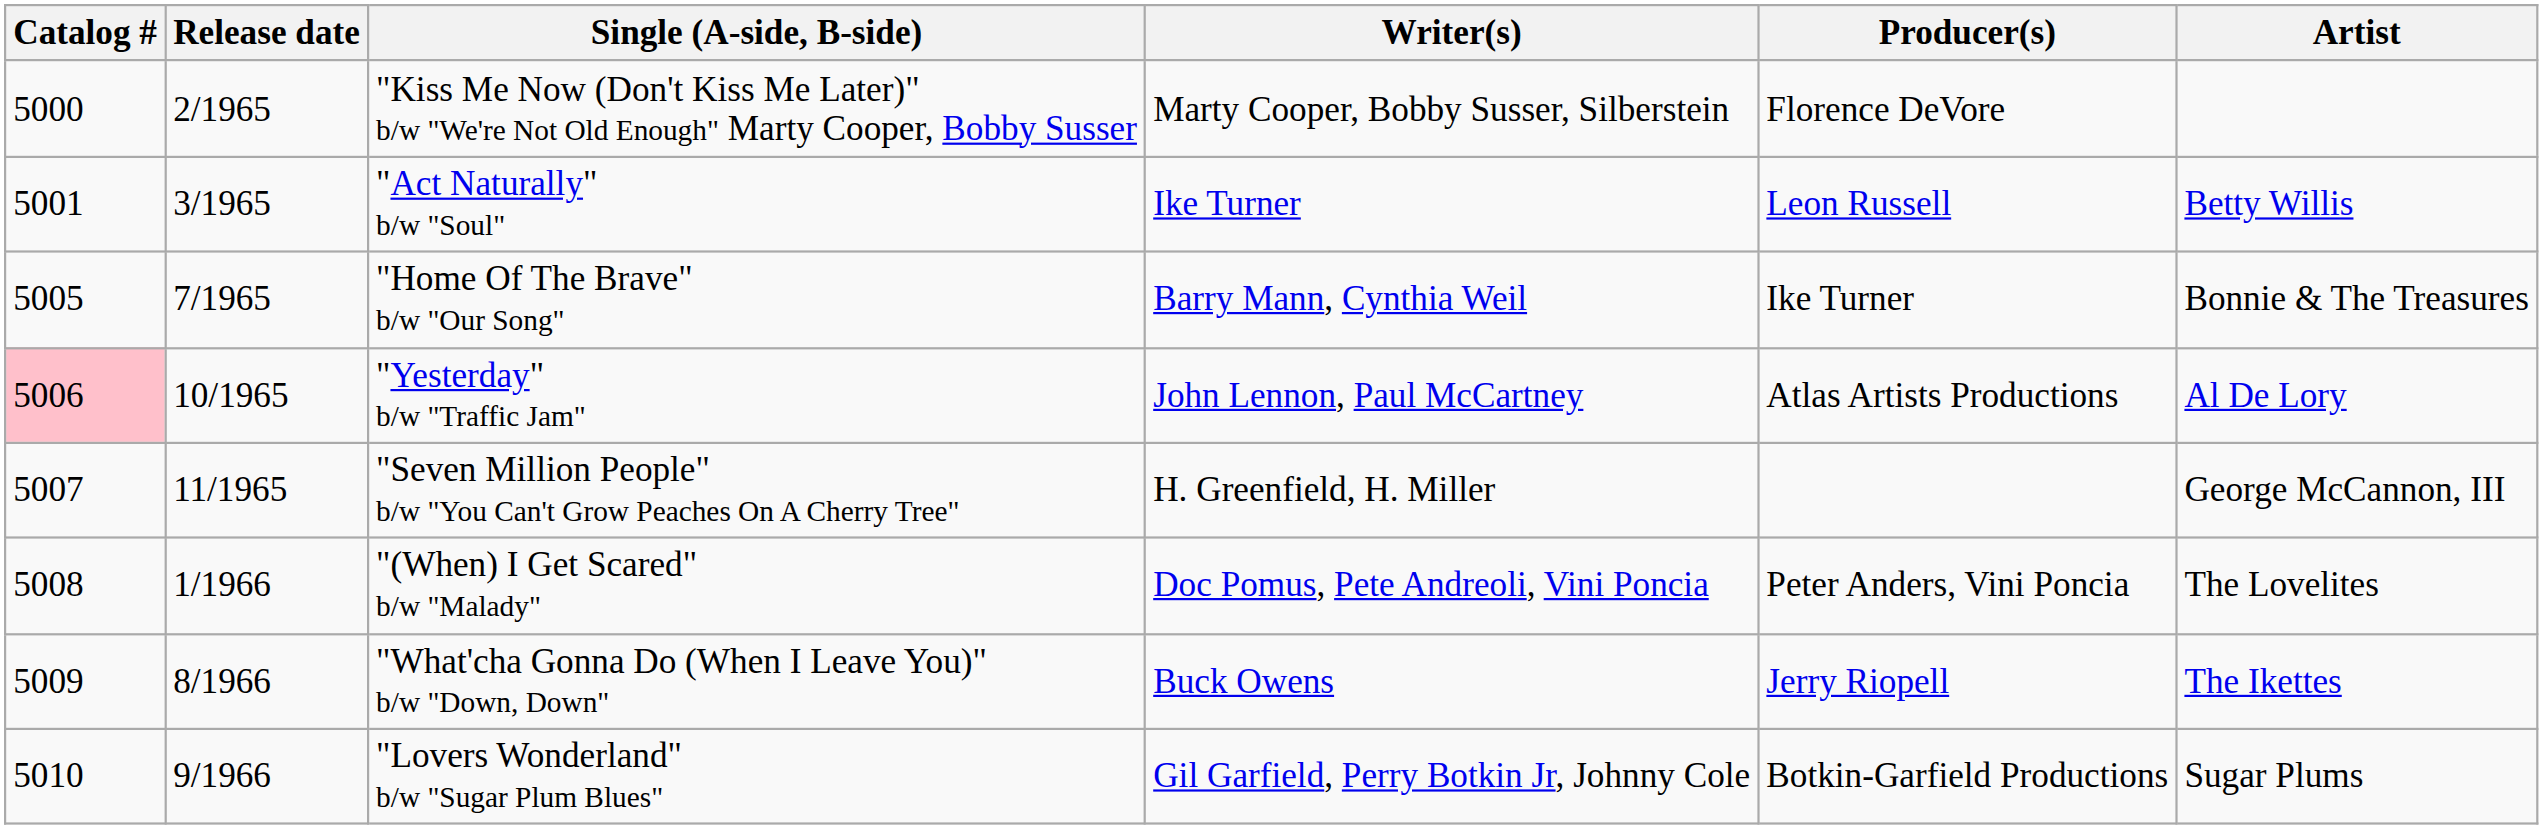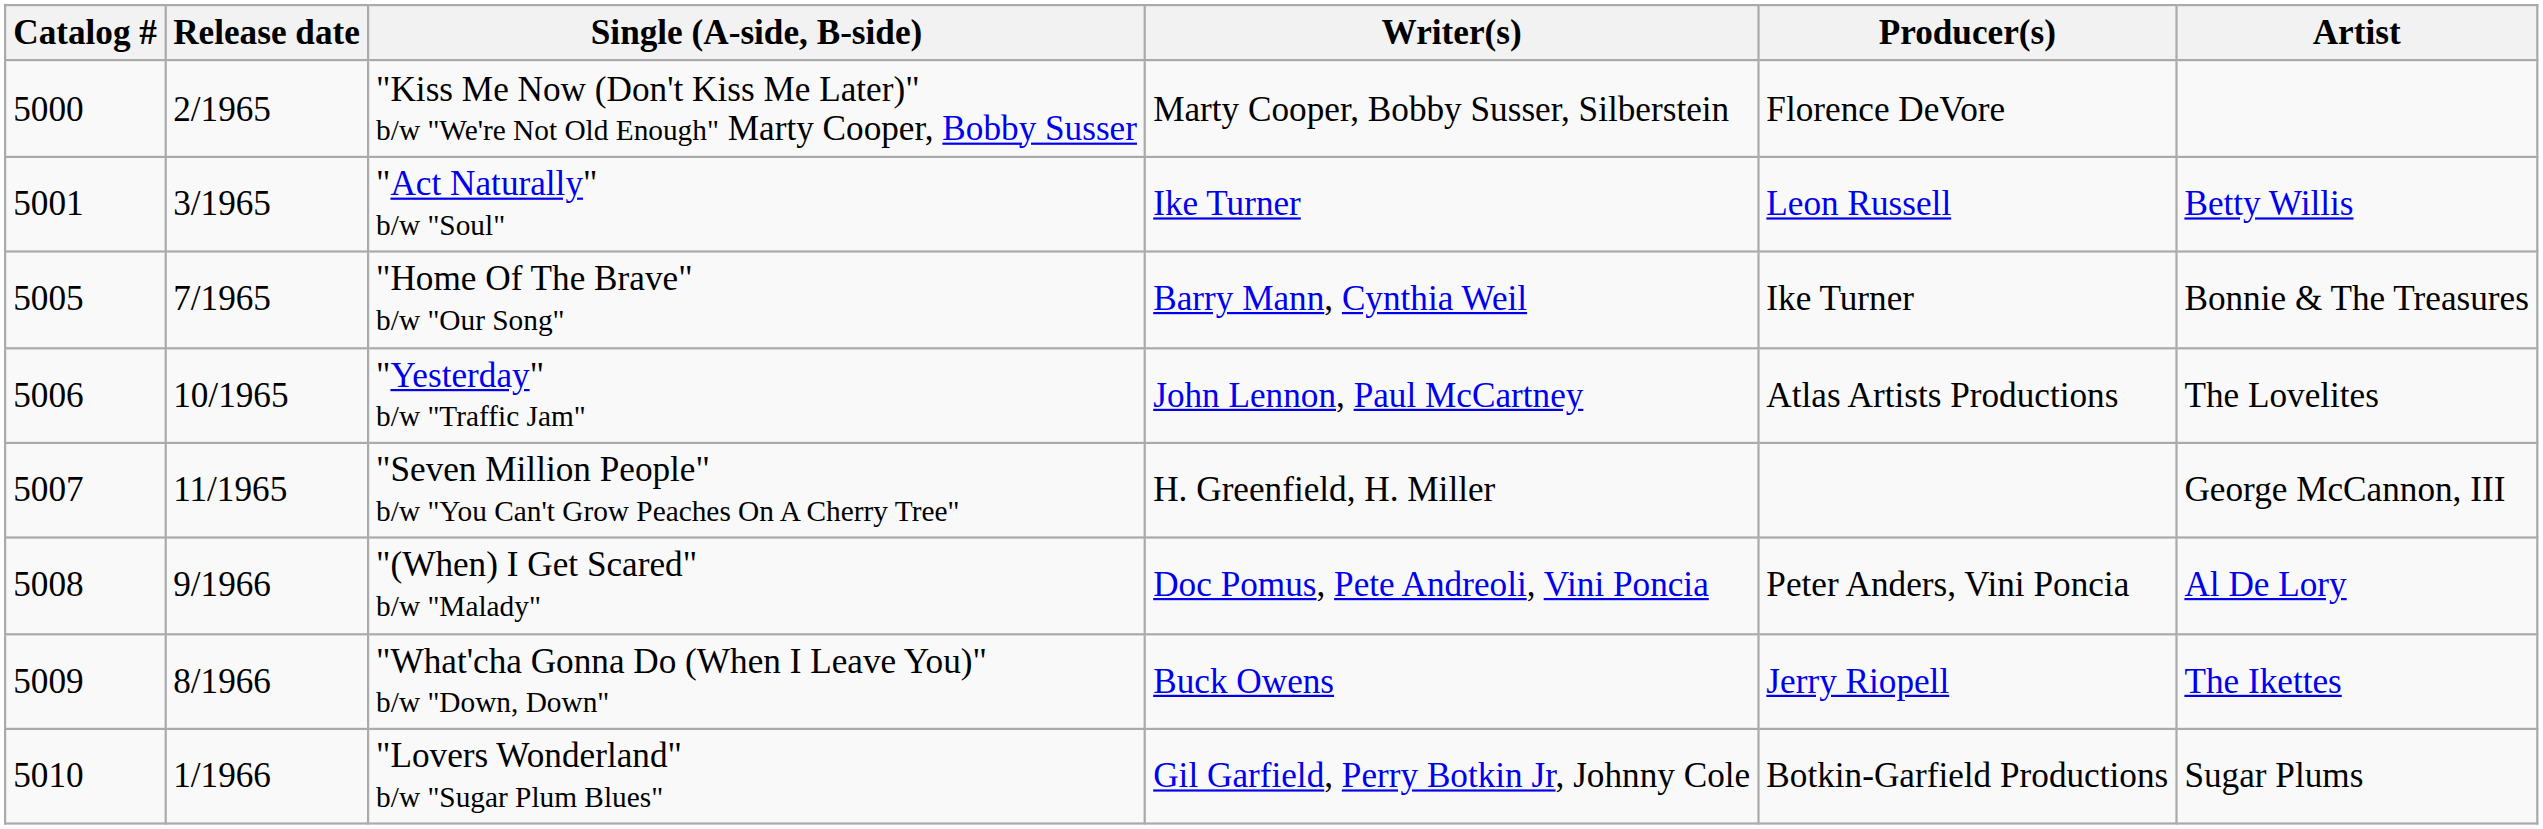(48, 394) pink background -> (48, 394) no background
(2266, 394) Al De Lory -> (2282, 394) The Lovelites
(222, 585) 1/1966 -> (222, 585) 9/1966
(2282, 585) The Lovelites -> (2266, 585) Al De Lory
(222, 776) 9/1966 -> (222, 776) 1/1966
